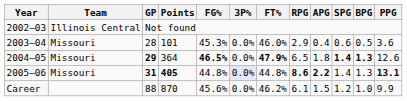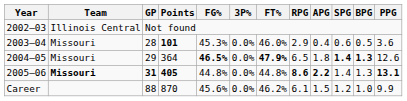(169, 42) normal -> (169, 42) bold
(151, 58) bold -> (151, 58) normal
(73, 73) normal -> (73, 73) bold
(243, 73) lavender background -> (243, 73) no background
